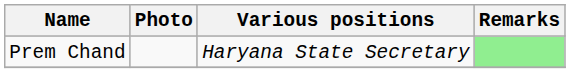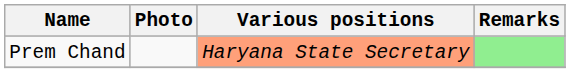(336, 52) no background -> (336, 52) lightsalmon background
